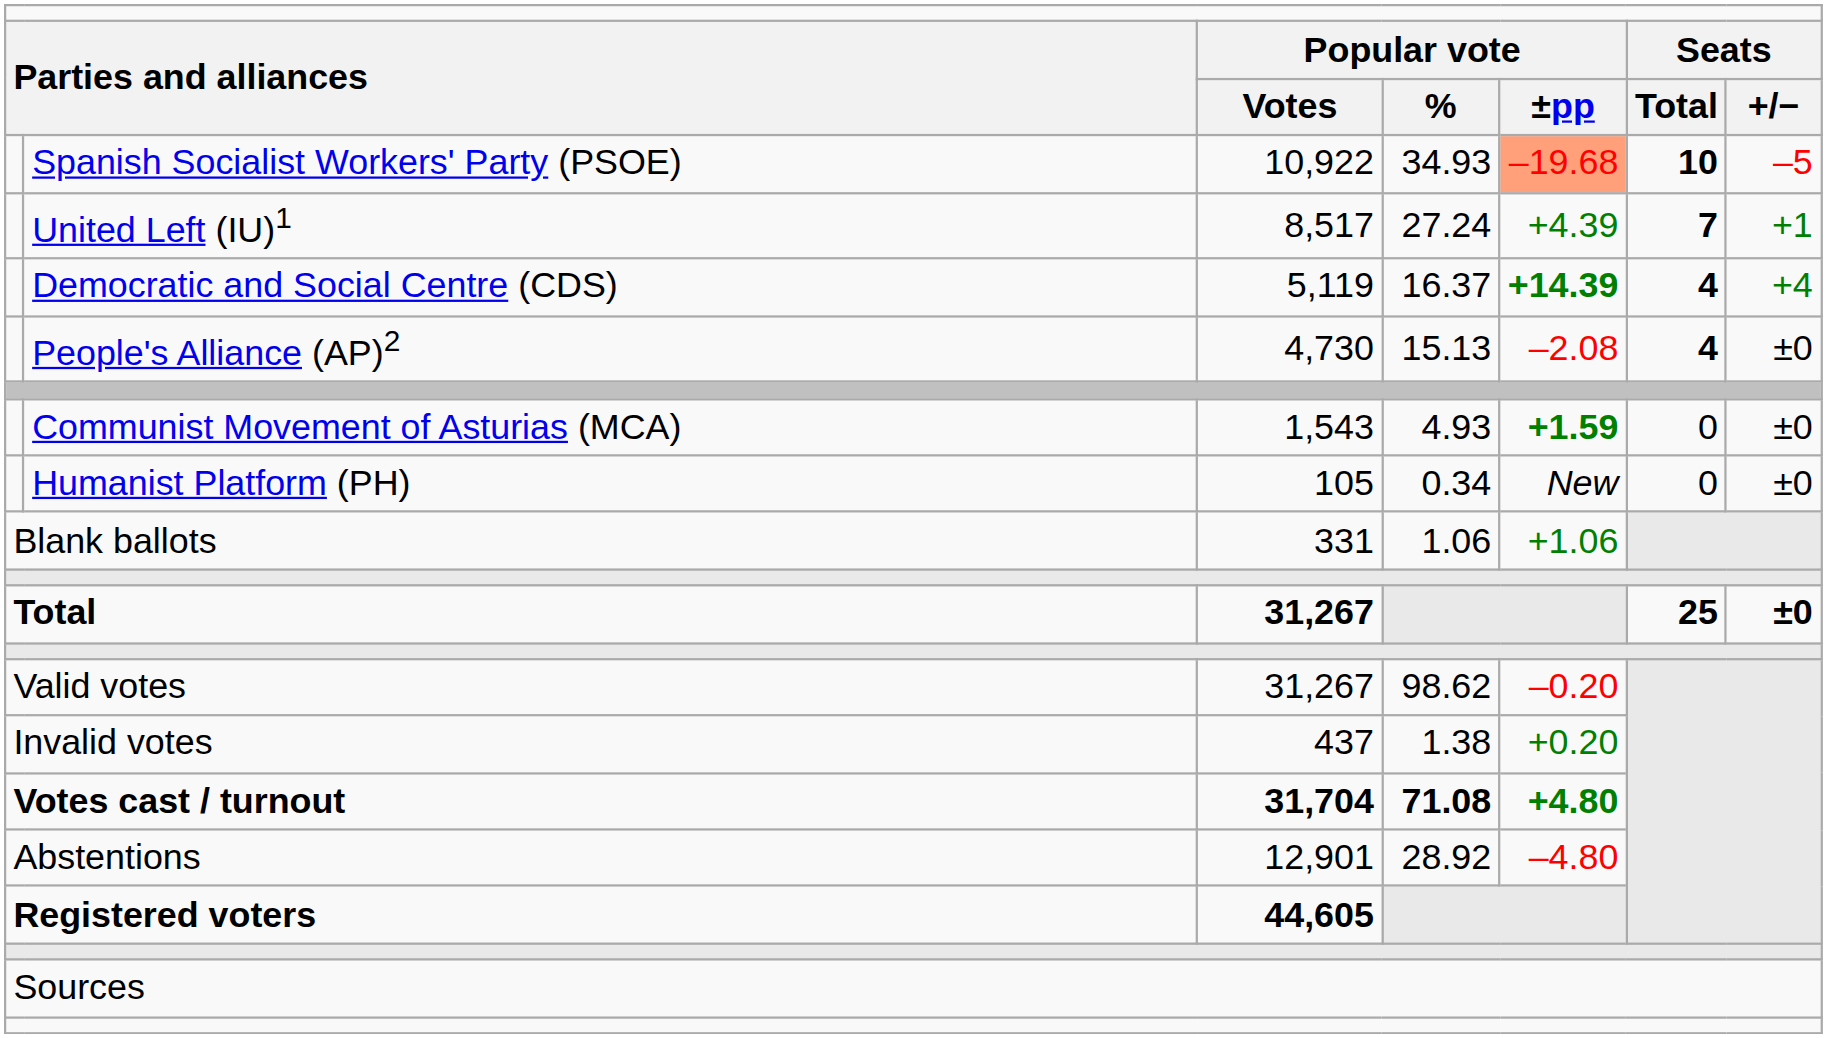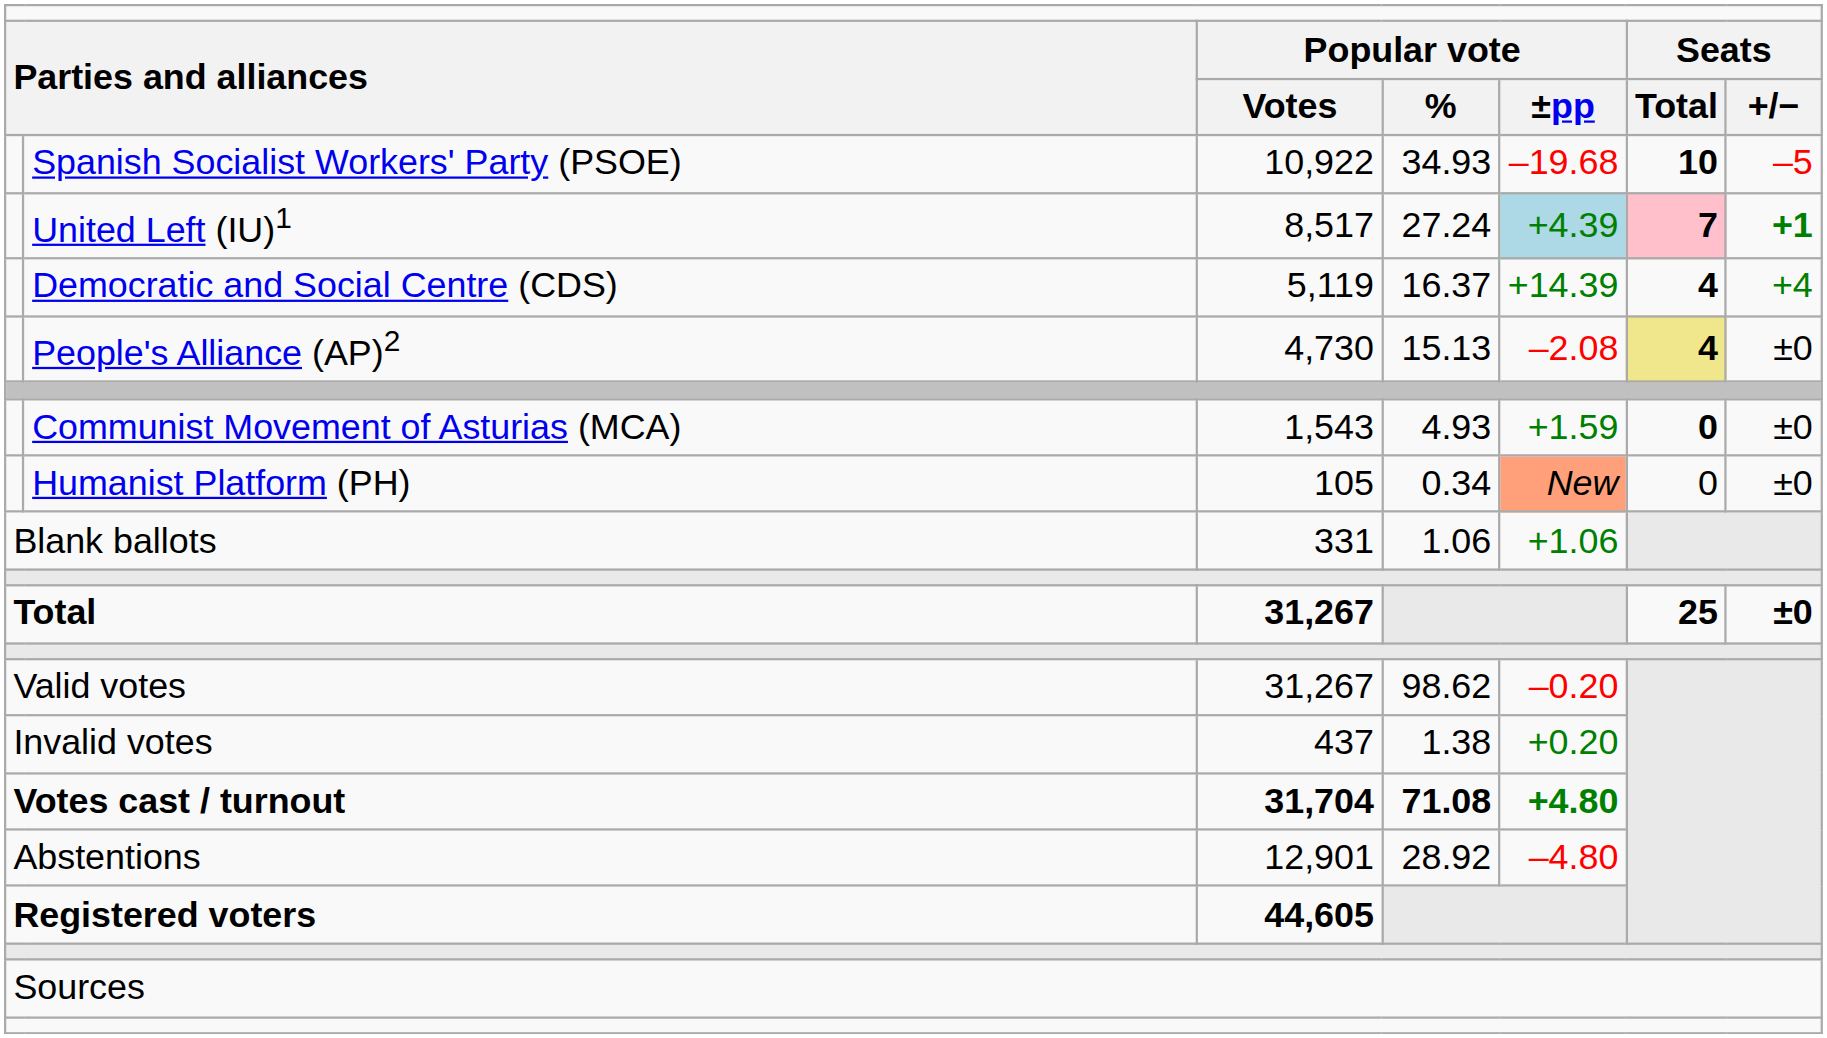(1564, 163) lightsalmon background -> (1564, 163) no background
(1573, 224) no background -> (1573, 224) lightblue background
(1708, 224) no background -> (1708, 224) pink background
(1792, 224) normal -> (1792, 224) bold
(1563, 286) bold -> (1563, 286) normal
(1708, 348) no background -> (1708, 348) khaki background
(1573, 426) bold -> (1573, 426) normal
(1708, 426) normal -> (1708, 426) bold
(1583, 483) no background -> (1583, 483) lightsalmon background
